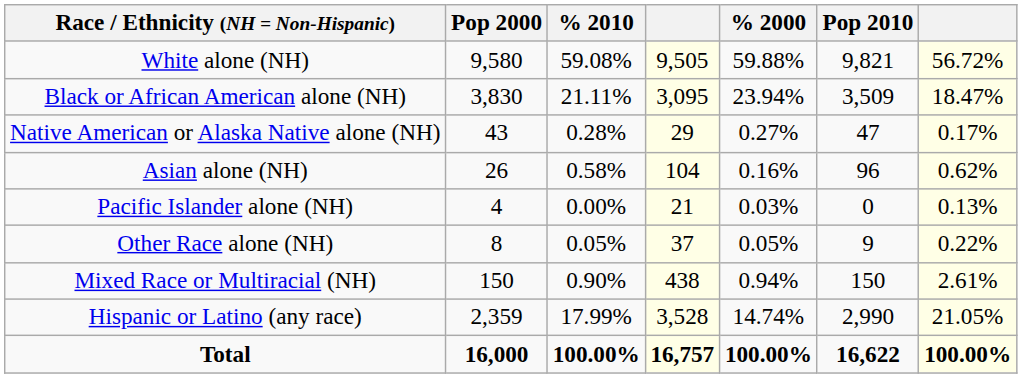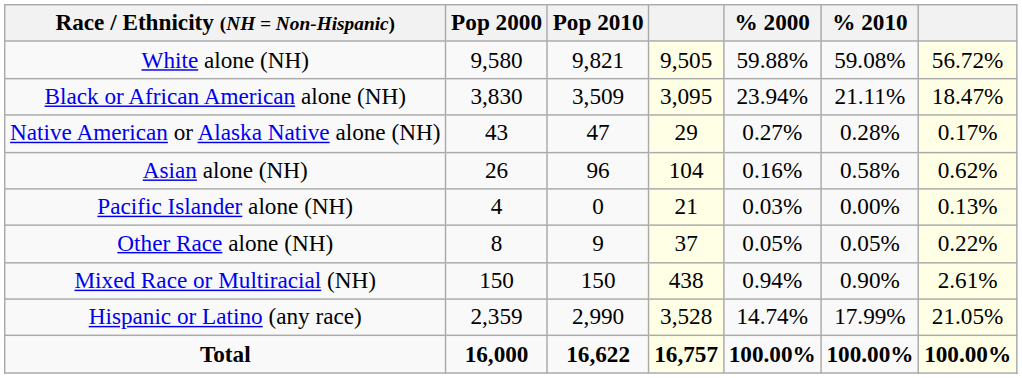columns swapped: (868, 22) <-> (596, 22)
